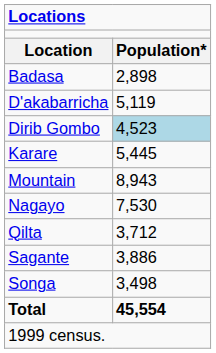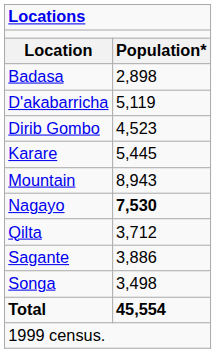(136, 128) lightblue background -> (136, 128) no background
(136, 206) normal -> (136, 206) bold
